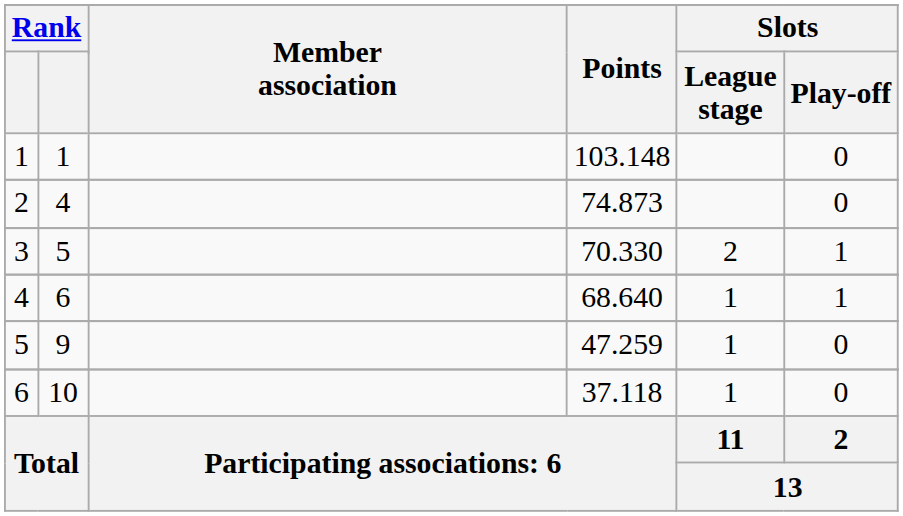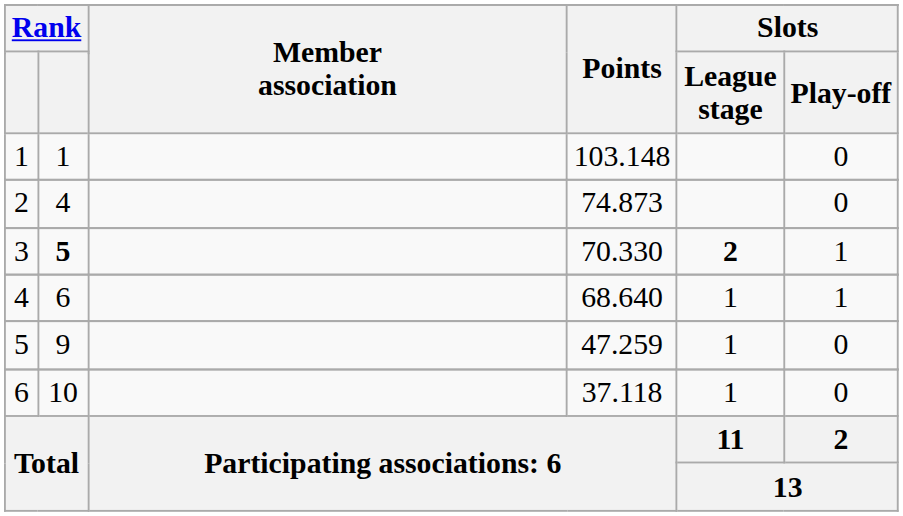(63, 250) normal -> (63, 250) bold
(730, 250) normal -> (730, 250) bold
